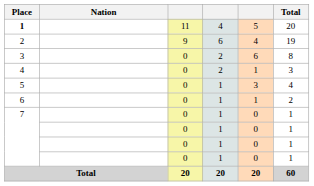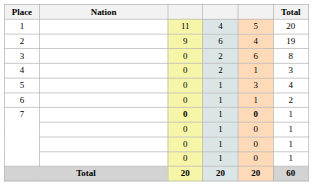(22, 26) bold -> (22, 26) normal
(185, 115) normal -> (185, 115) bold
(256, 115) normal -> (256, 115) bold
